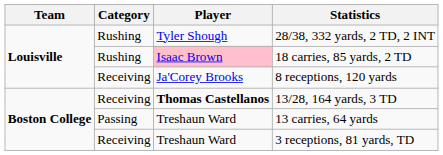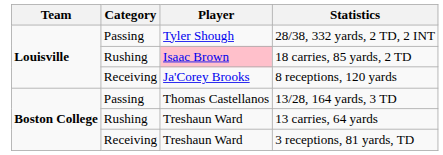(119, 35) Rushing -> (124, 35) Passing
(124, 98) Receiving -> (124, 98) Passing
(213, 98) bold -> (216, 98) normal
(117, 119) Passing -> (126, 119) Rushing
